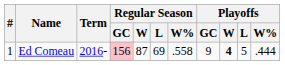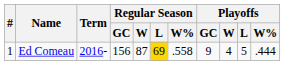(121, 51) pink background -> (121, 51) no background
(159, 51) no background -> (159, 51) gold background
(229, 51) bold -> (229, 51) normal
